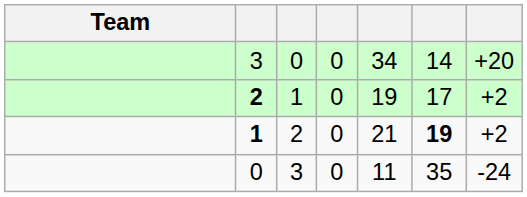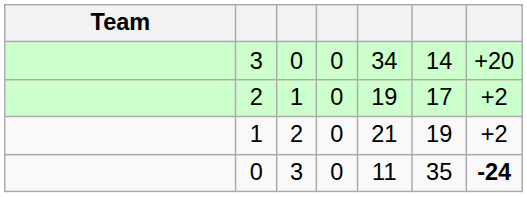(256, 97) bold -> (256, 97) normal
(256, 135) bold -> (256, 135) normal
(439, 135) bold -> (439, 135) normal
(494, 172) normal -> (494, 172) bold
